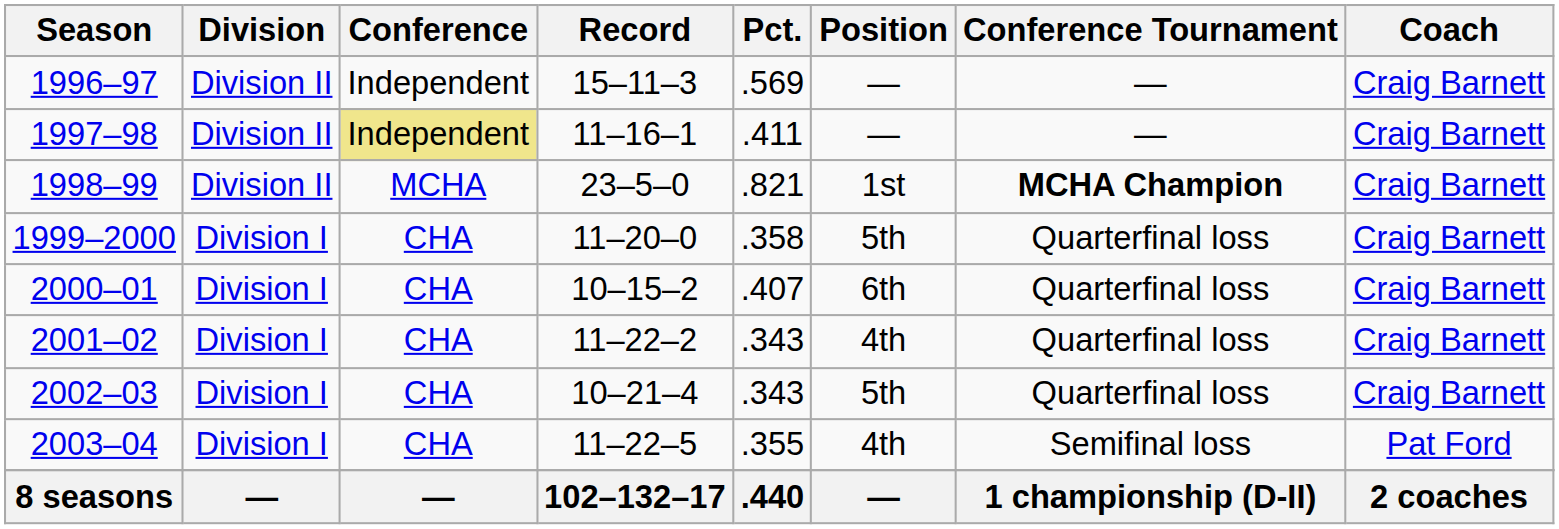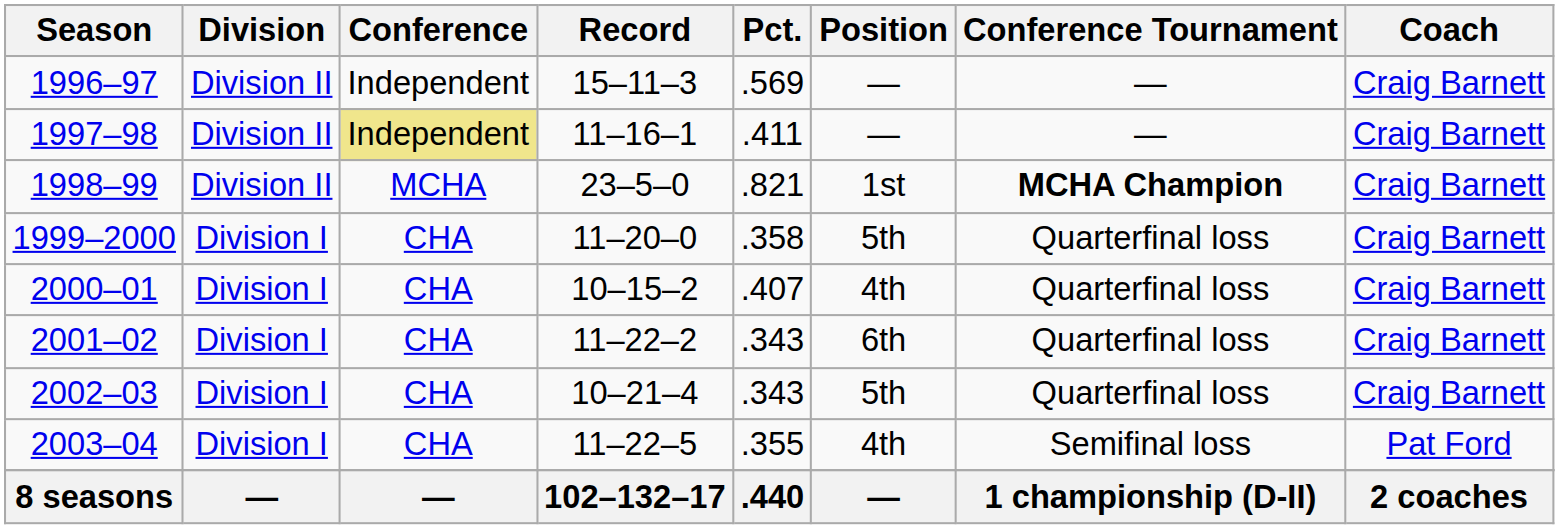(884, 289) 6th -> (884, 289) 4th
(884, 340) 4th -> (884, 340) 6th
